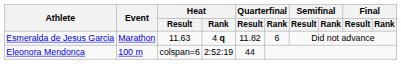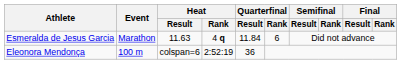(250, 39) 11.82 -> (250, 39) 11.84
(250, 52) 44 -> (250, 52) 36
